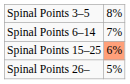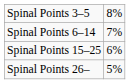(114, 50) lightsalmon background -> (114, 50) no background
